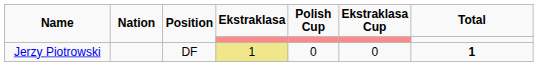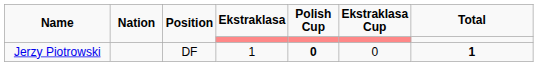(252, 52) khaki background -> (252, 52) no background
(313, 52) normal -> (313, 52) bold
